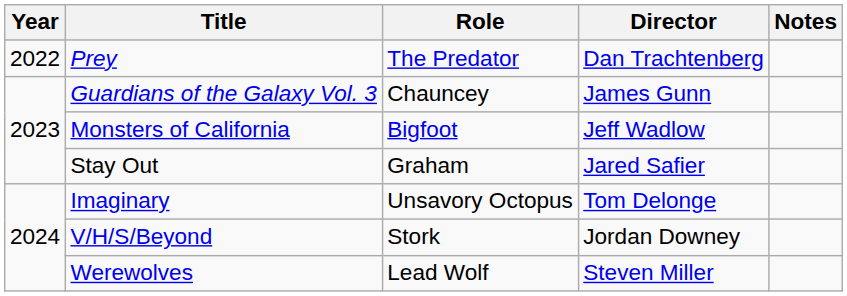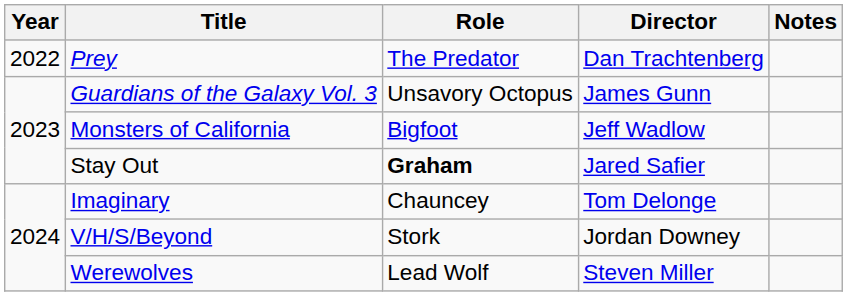(438, 93) Chauncey -> (480, 93) Unsavory Octopus
(428, 165) normal -> (430, 165) bold
(480, 201) Unsavory Octopus -> (438, 201) Chauncey
